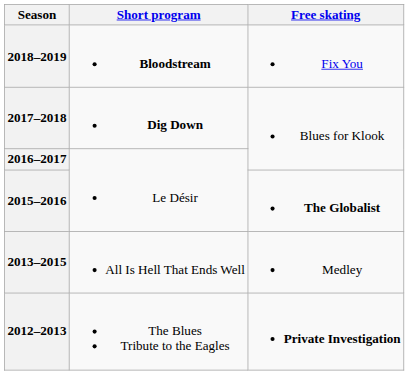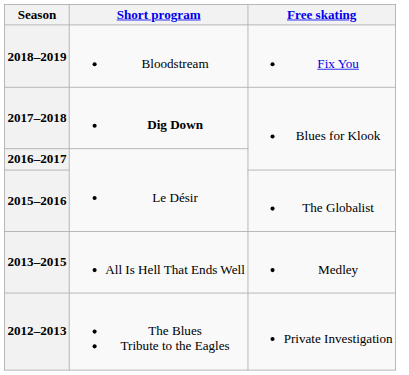(159, 64) bold -> (159, 64) normal
(326, 208) bold -> (322, 208) normal
(326, 339) bold -> (322, 339) normal
